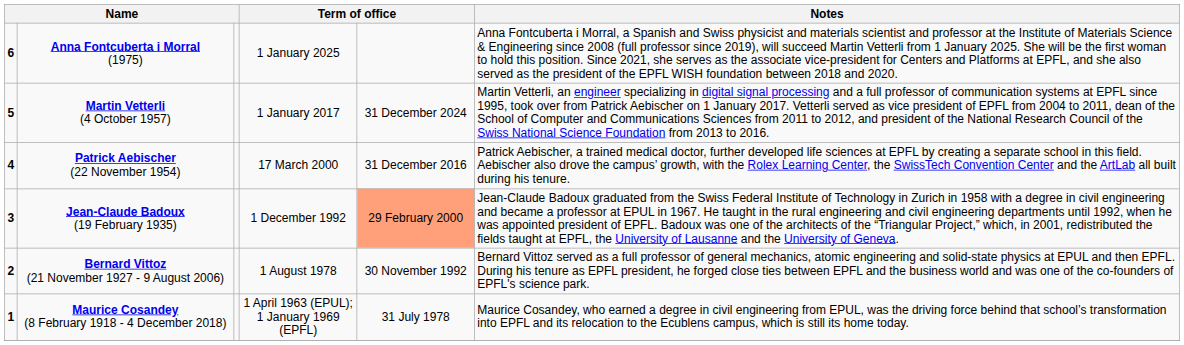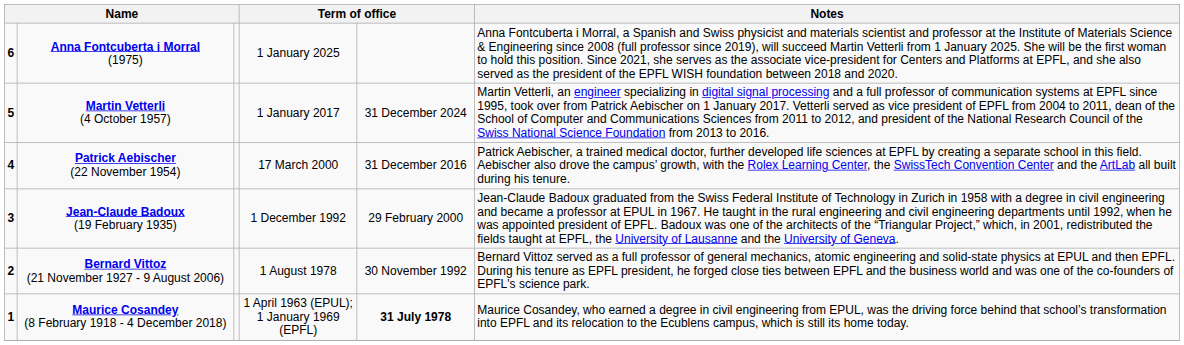(416, 218) lightsalmon background -> (416, 218) no background
(416, 317) normal -> (416, 317) bold
